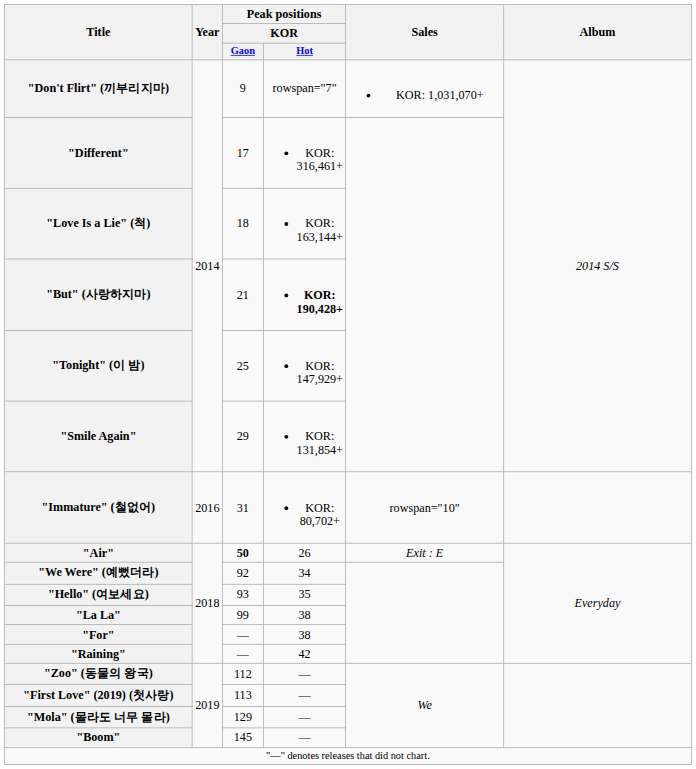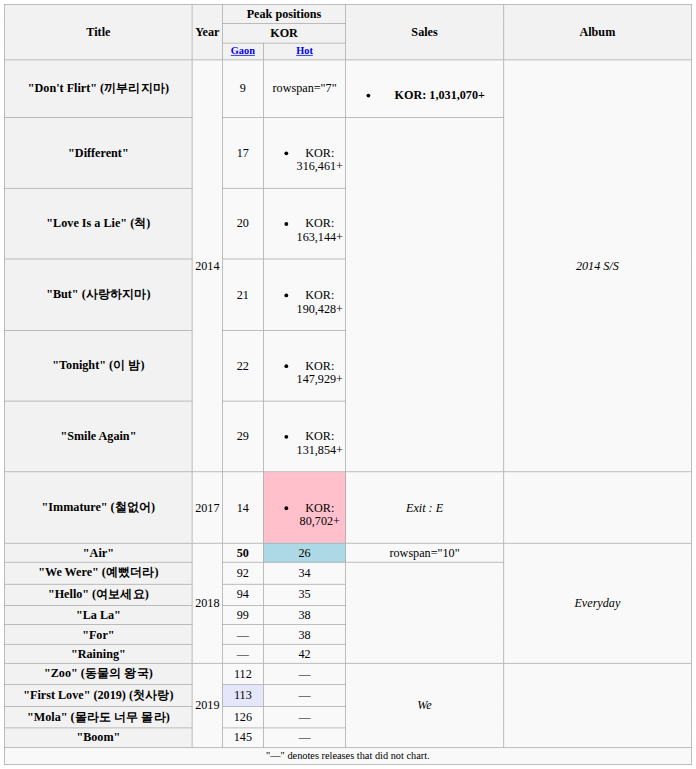(425, 95) normal -> (425, 95) bold
(243, 223) 18 -> (243, 223) 20
(305, 302) bold -> (305, 302) normal
(243, 365) 25 -> (243, 365) 22
(207, 507) 2016 -> (207, 507) 2017
(243, 507) 31 -> (243, 507) 14
(305, 514) no background -> (305, 514) pink background
(425, 507) rowspan="10" -> (425, 507) Exit : E
(305, 552) no background -> (305, 552) lightblue background
(425, 552) Exit : E -> (425, 552) rowspan="10"
(243, 594) 93 -> (243, 594) 94
(243, 695) no background -> (243, 695) lavender background
(243, 717) 129 -> (243, 717) 126
